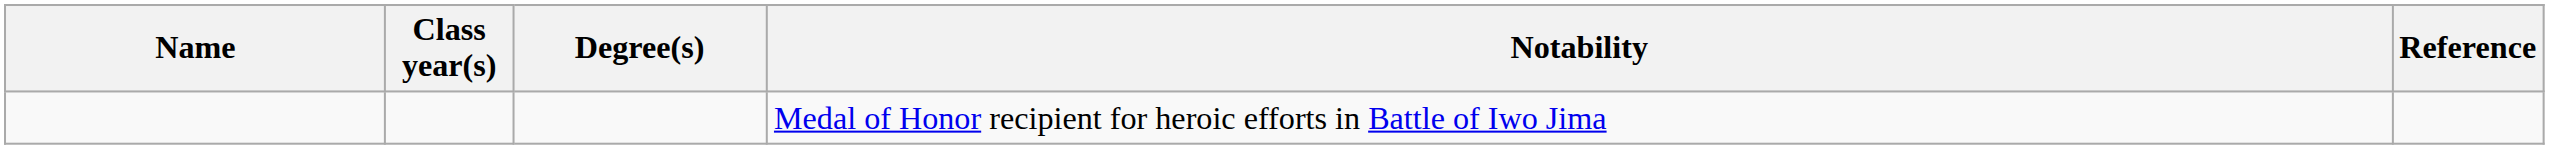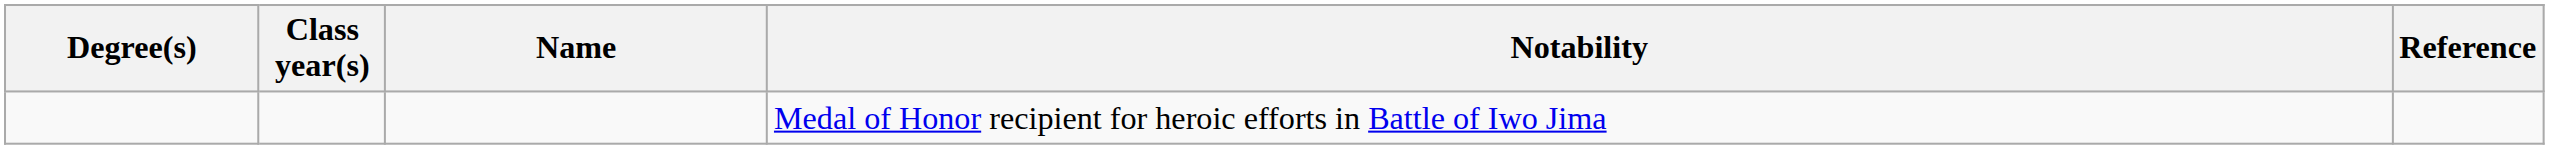columns swapped: (195, 48) <-> (640, 48)
